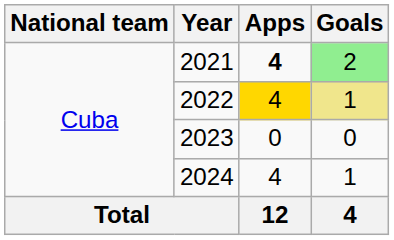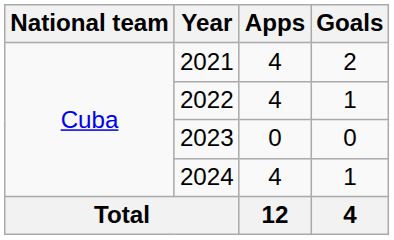(275, 61) bold -> (275, 61) normal
(350, 61) lightgreen background -> (350, 61) no background
(275, 100) gold background -> (275, 100) no background
(350, 100) khaki background -> (350, 100) no background
